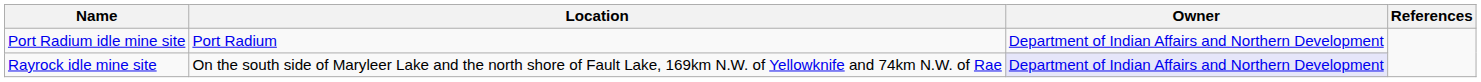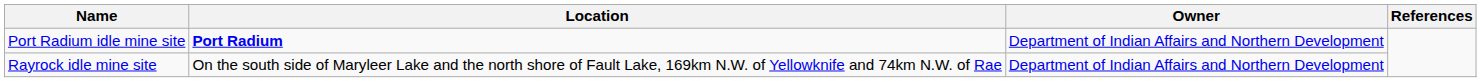(235, 40) normal -> (238, 40) bold
(1196, 64) lavender background -> (1196, 64) no background
